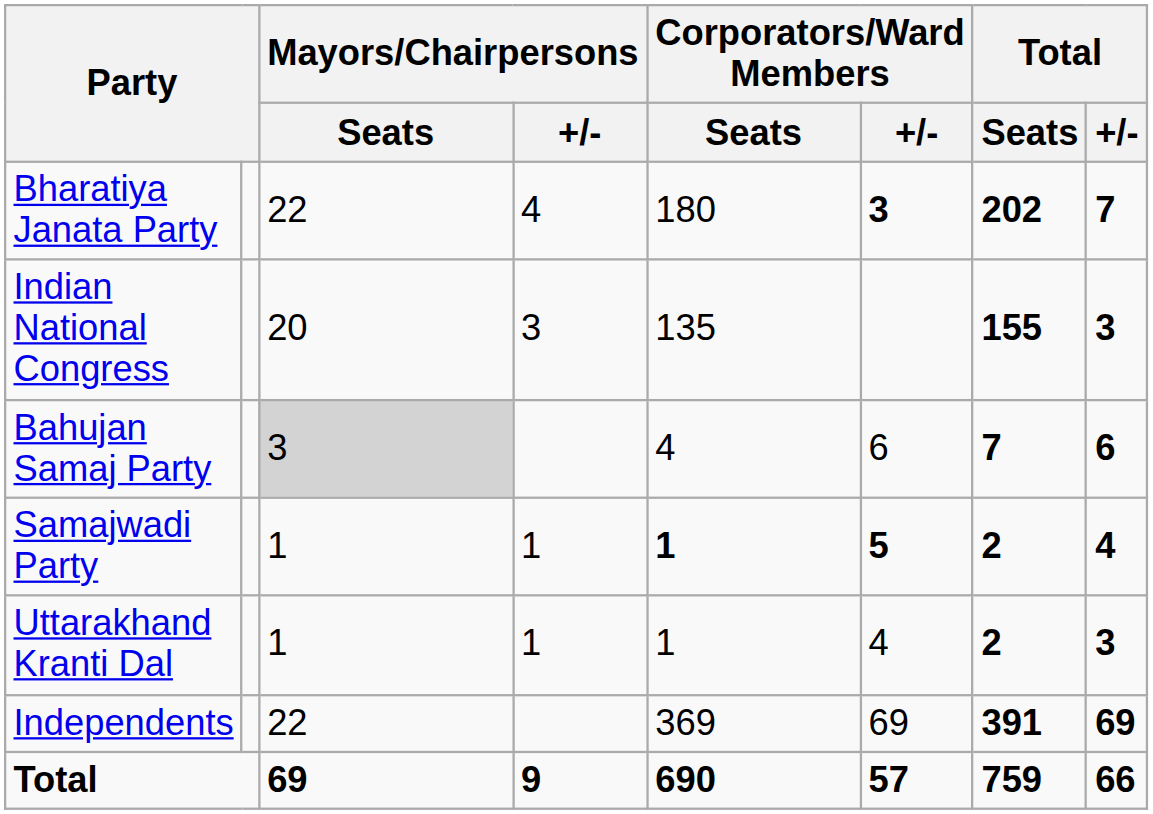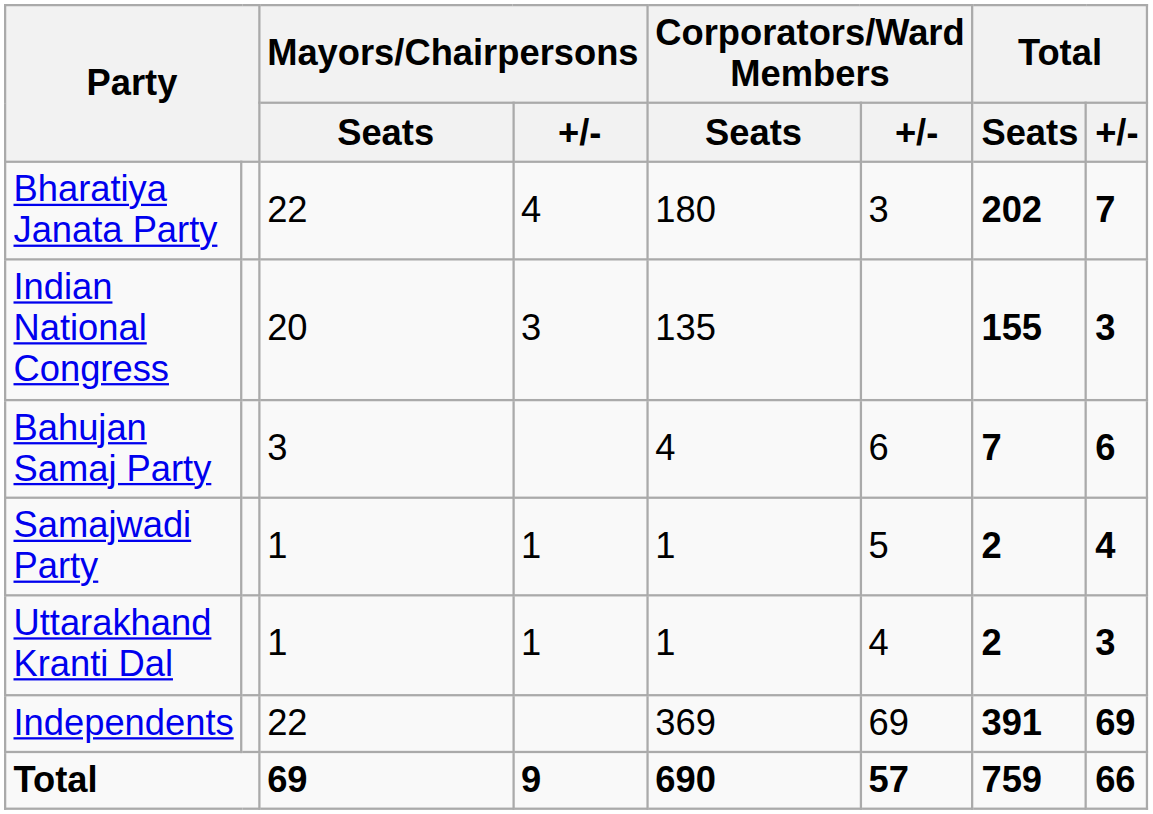(879, 209) bold -> (879, 209) normal
(277, 447) lightgrey background -> (277, 447) no background
(665, 546) bold -> (665, 546) normal
(879, 546) bold -> (879, 546) normal
